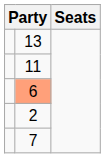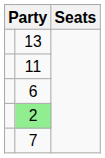(33, 91) lightsalmon background -> (33, 91) no background
(33, 116) no background -> (33, 116) lightgreen background
